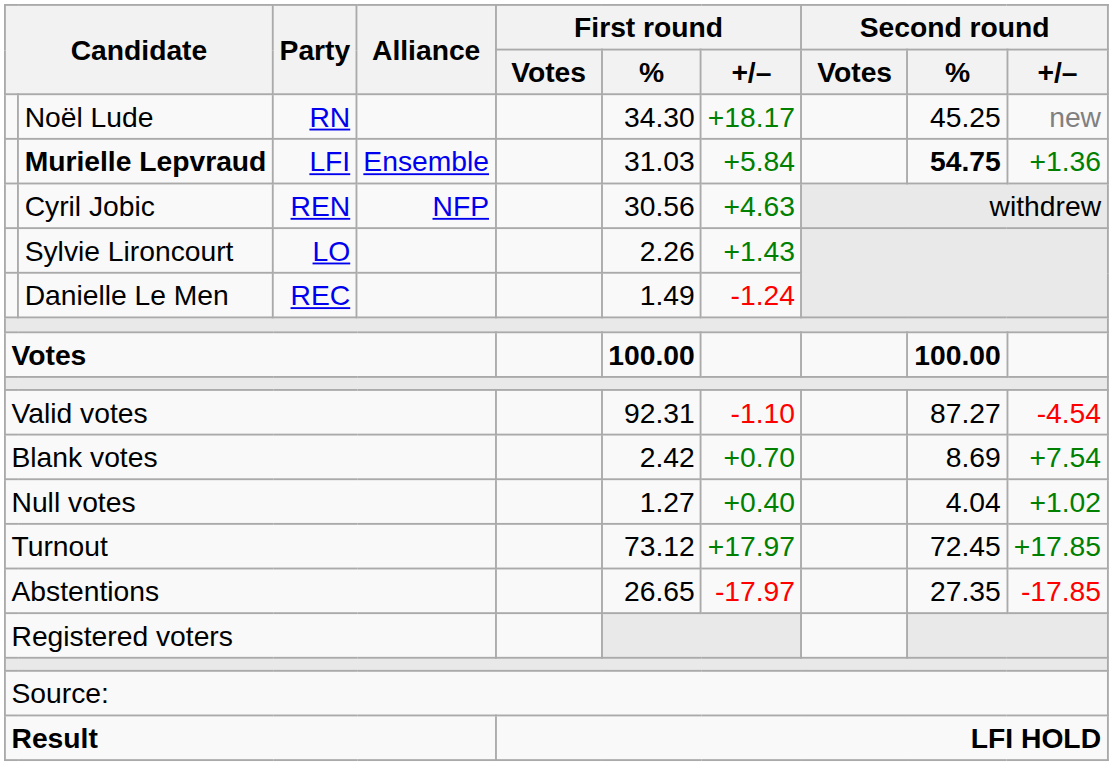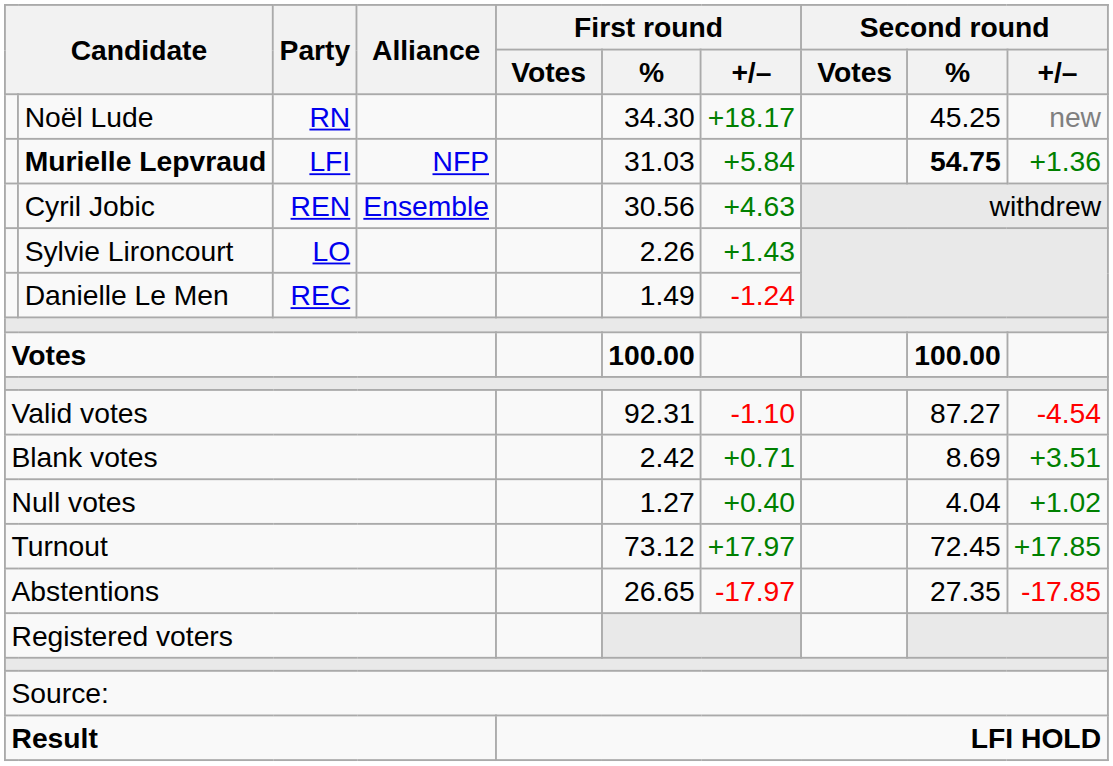(426, 162) Ensemble -> (461, 162) NFP
(461, 207) NFP -> (426, 207) Ensemble
(759, 457) +0.70 -> (759, 457) +0.71
(1065, 457) +7.54 -> (1065, 457) +3.51
